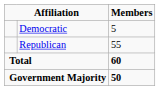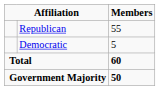rows swapped: (43, 28) <-> (43, 45)
